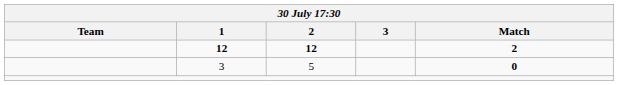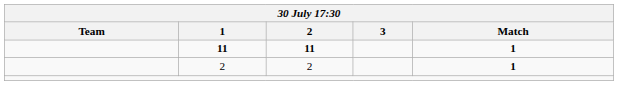(222, 48) 12 -> (222, 48) 11
(311, 48) 12 -> (310, 48) 11
(514, 48) 2 -> (513, 48) 1
(222, 66) 3 -> (222, 66) 2
(311, 66) 5 -> (310, 66) 2
(514, 66) 0 -> (513, 66) 1
